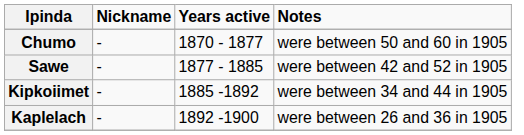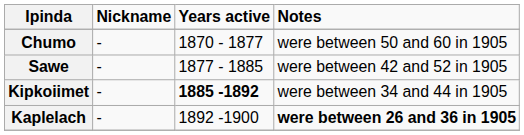(219, 92) normal -> (219, 92) bold
(392, 117) normal -> (397, 117) bold
